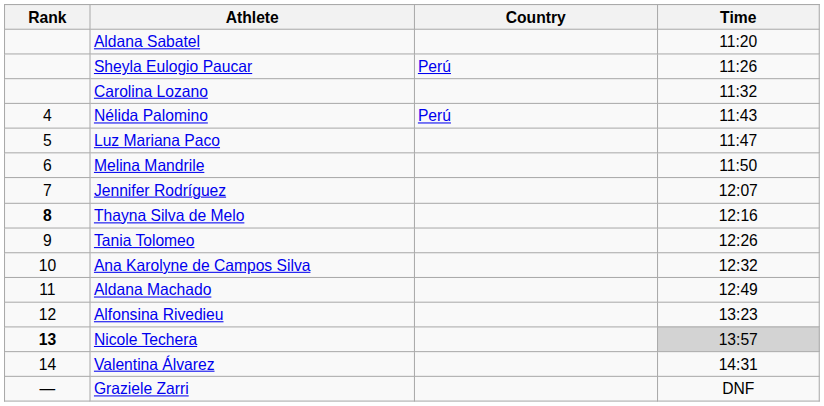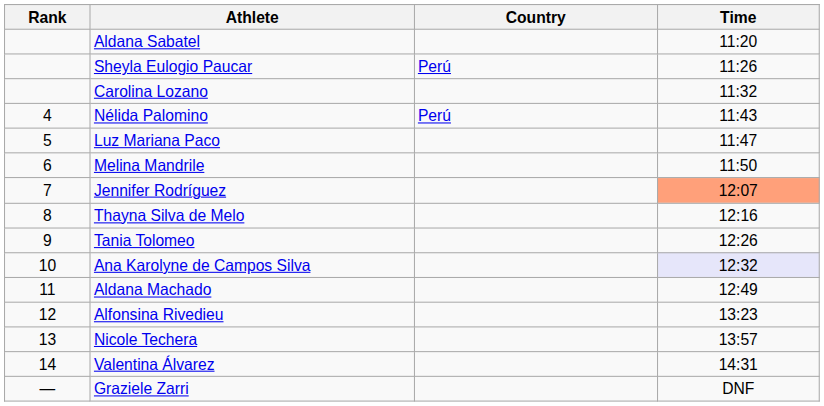(738, 191) no background -> (738, 191) lightsalmon background
(47, 215) bold -> (47, 215) normal
(738, 265) no background -> (738, 265) lavender background
(47, 339) bold -> (47, 339) normal
(738, 339) lightgrey background -> (738, 339) no background
